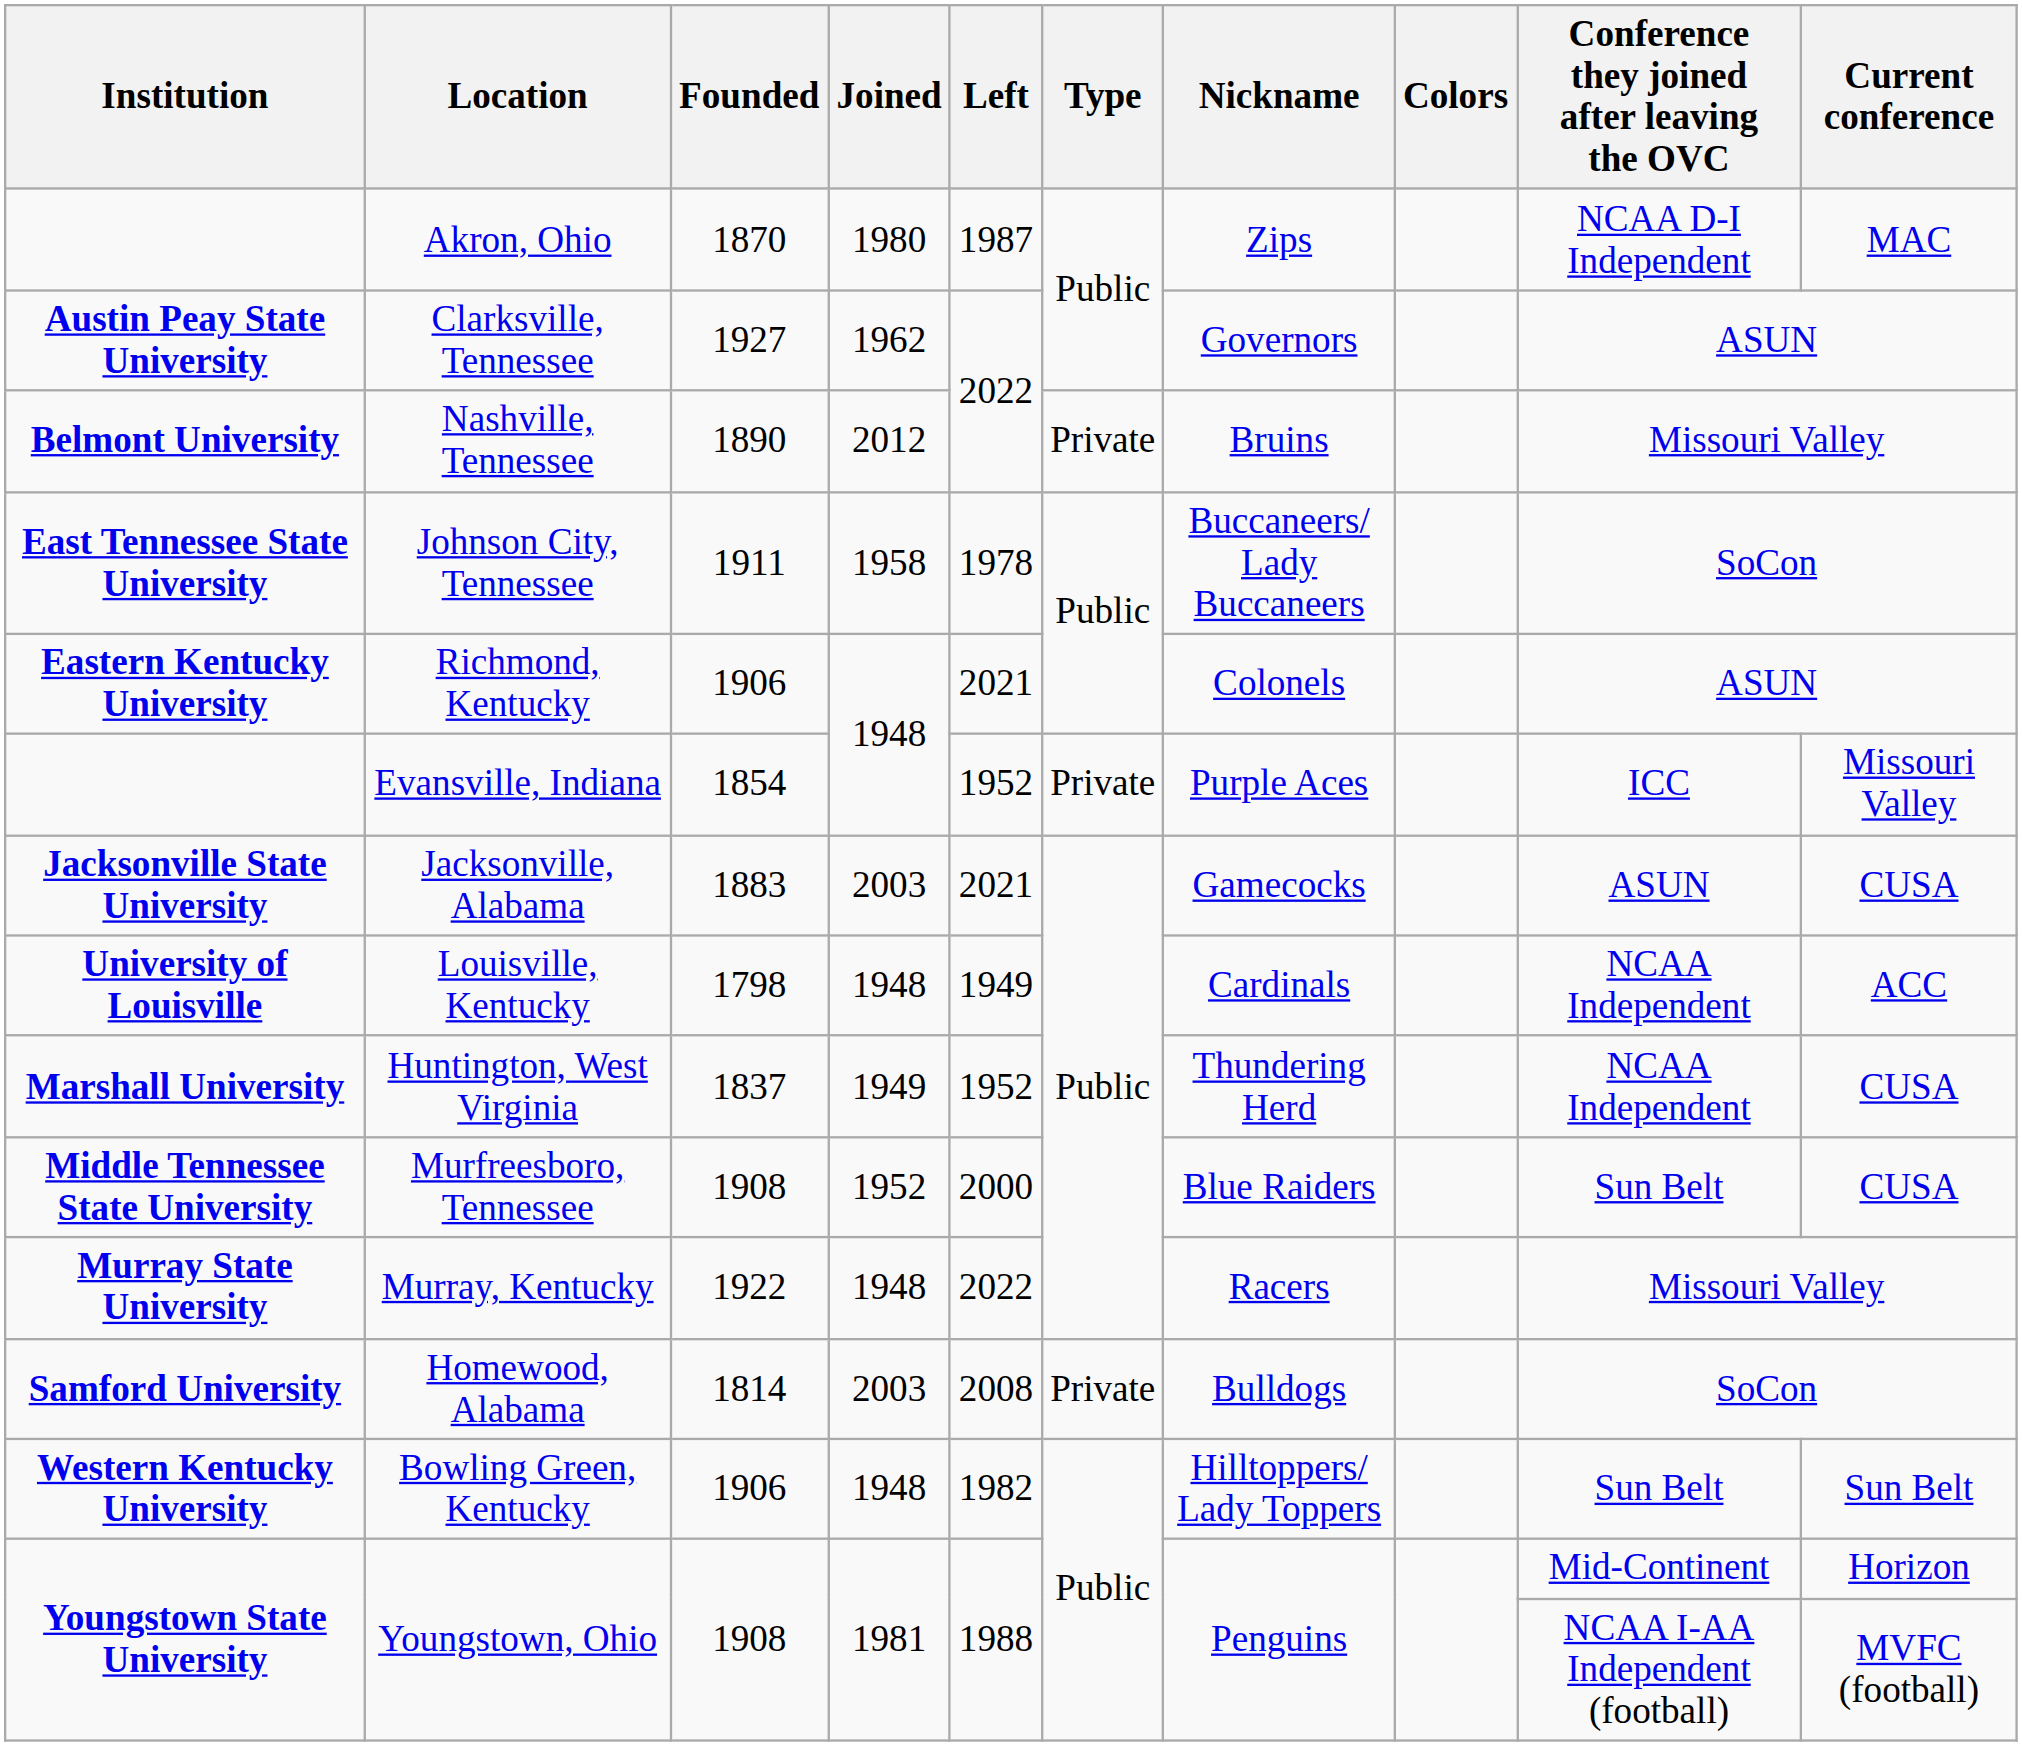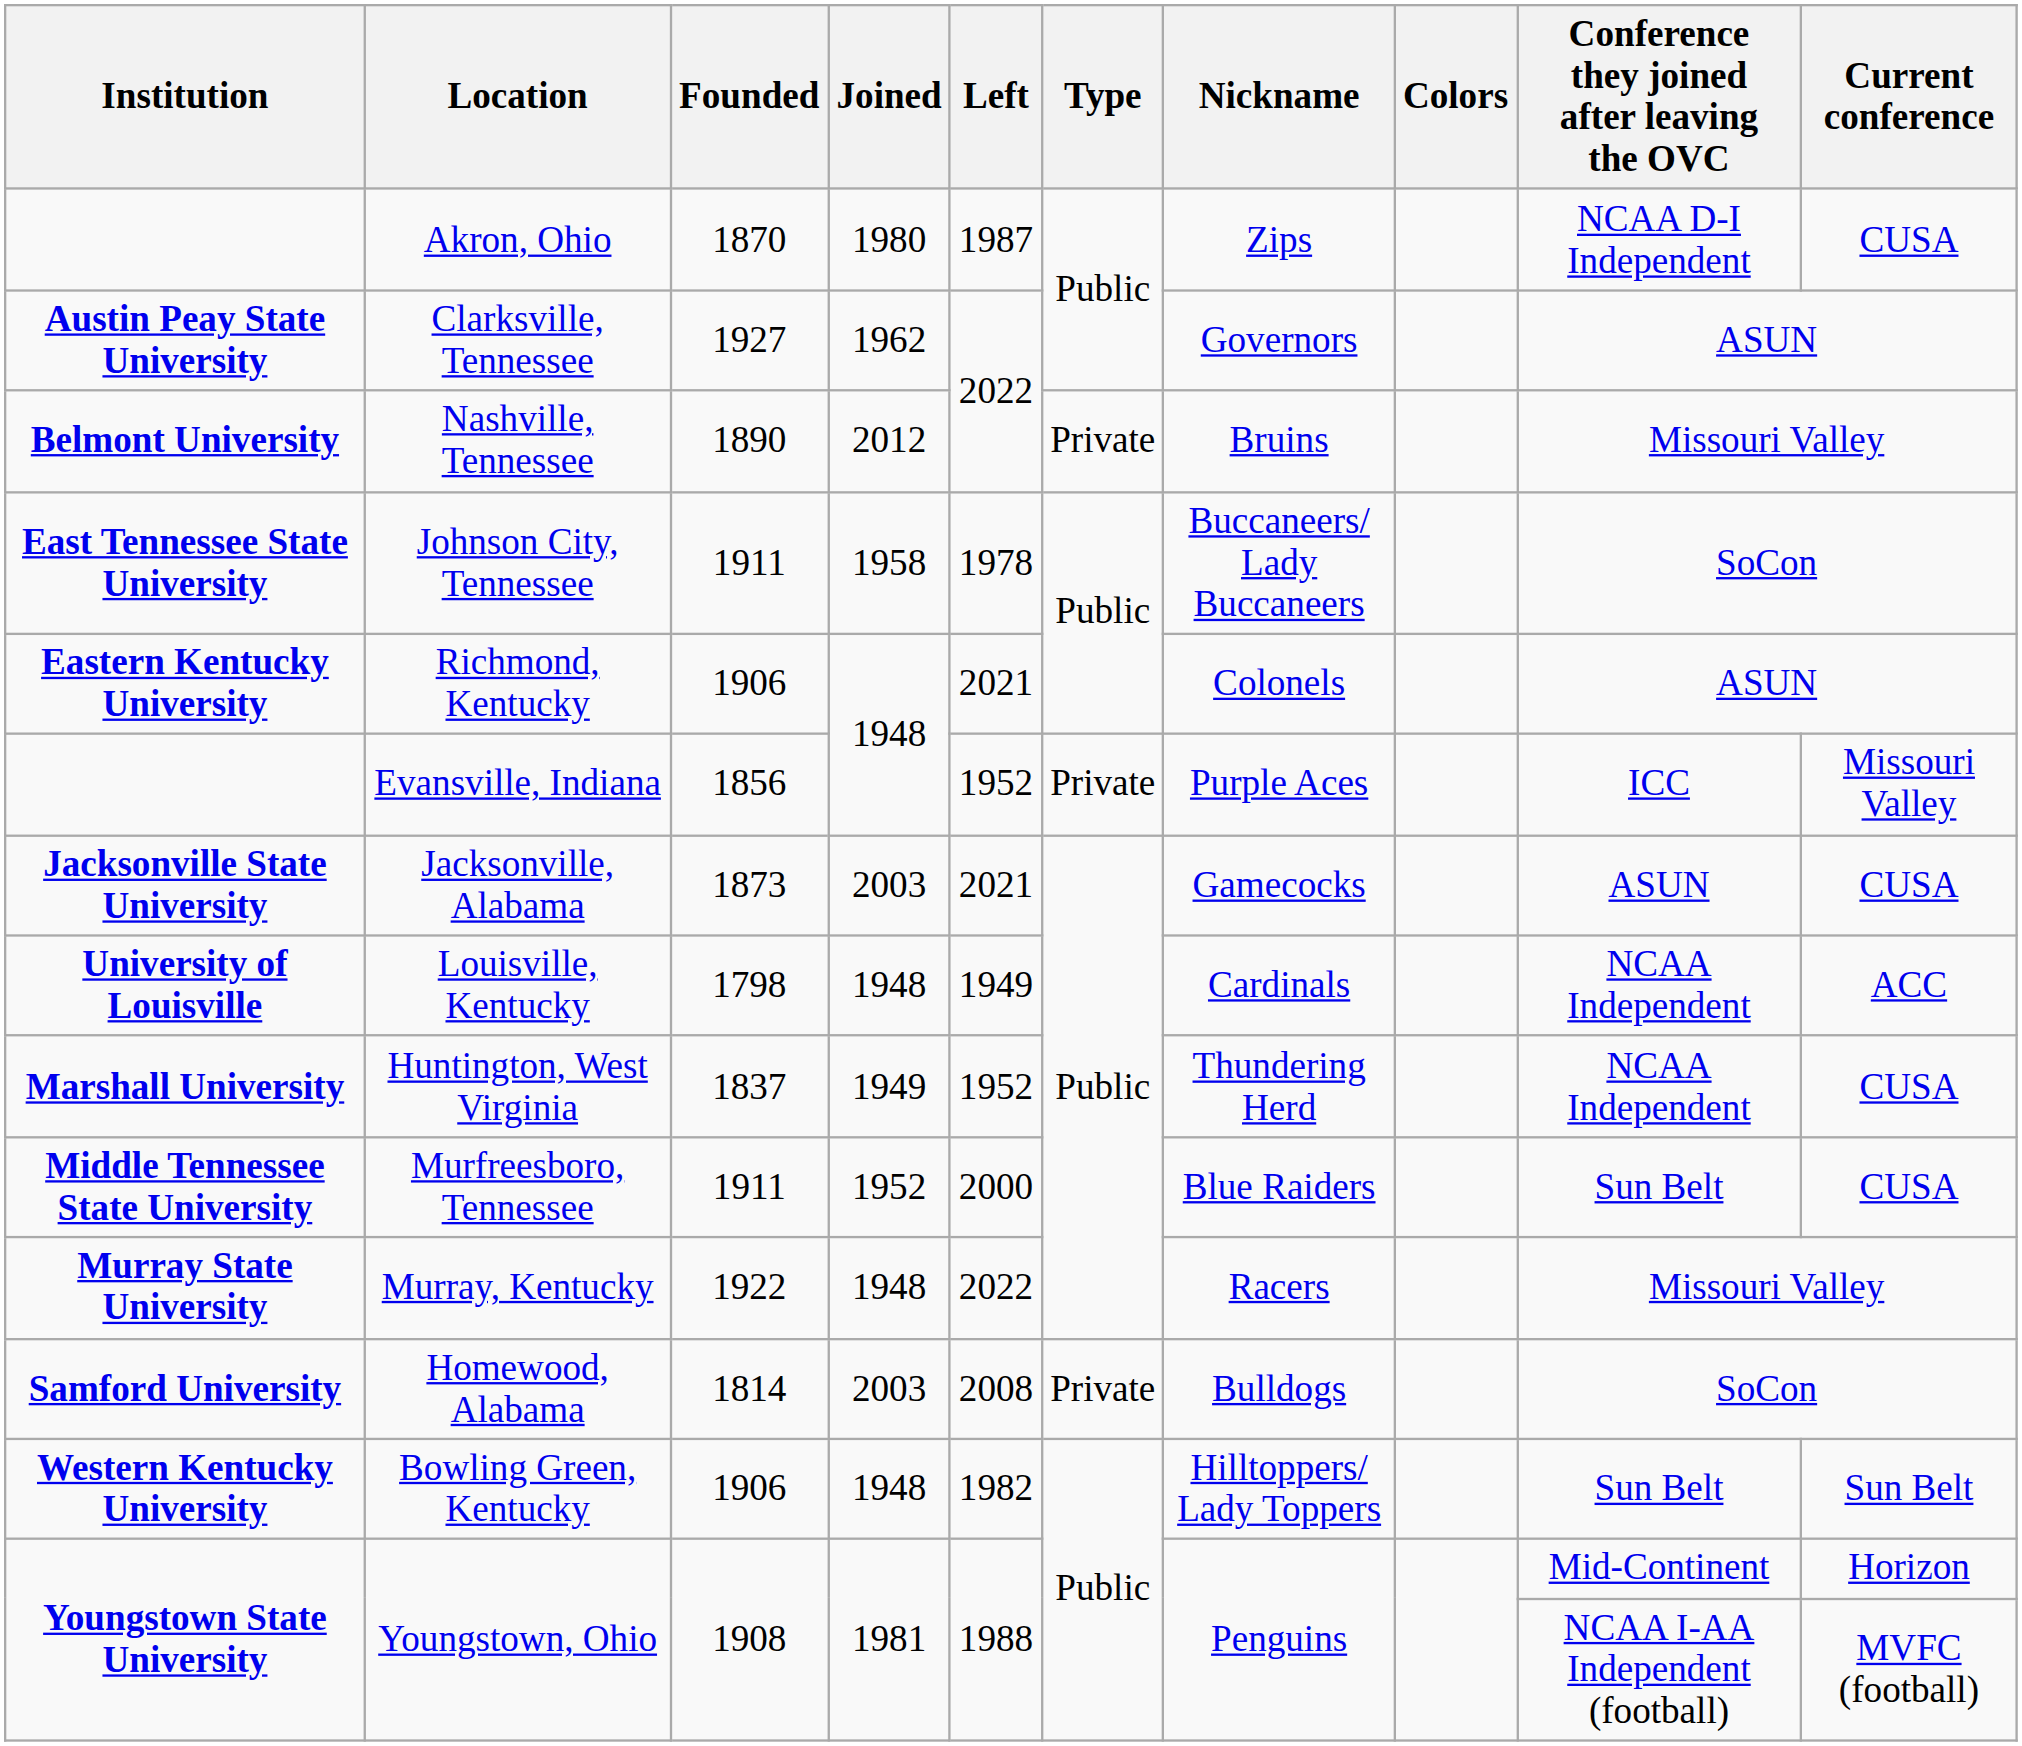(1909, 238) MAC -> (1909, 238) CUSA
(749, 783) 1854 -> (749, 783) 1856
(749, 884) 1883 -> (749, 884) 1873
(749, 1186) 1908 -> (749, 1186) 1911
